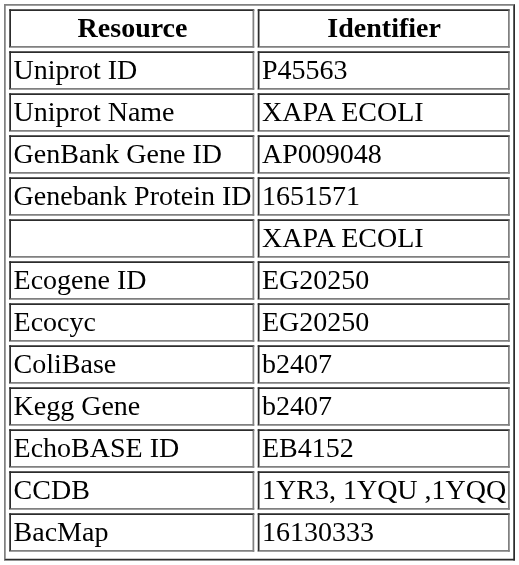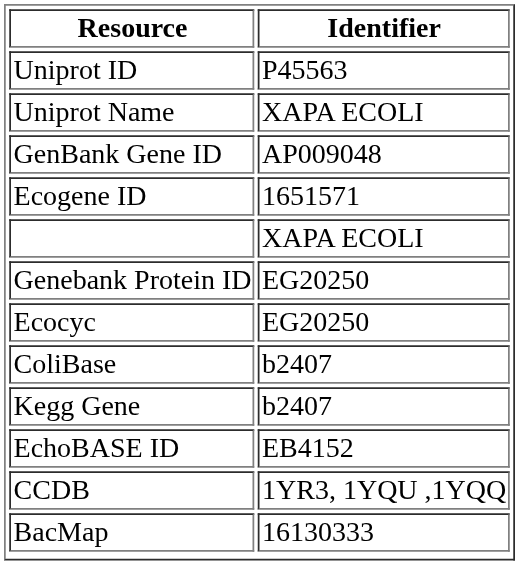(133, 196) Genebank Protein ID -> (80, 196) Ecogene ID
(80, 280) Ecogene ID -> (133, 280) Genebank Protein ID
